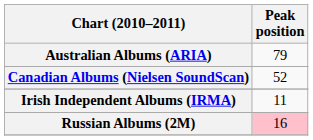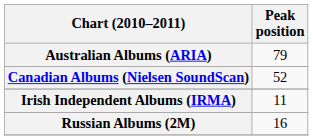(280, 123) pink background -> (280, 123) no background
